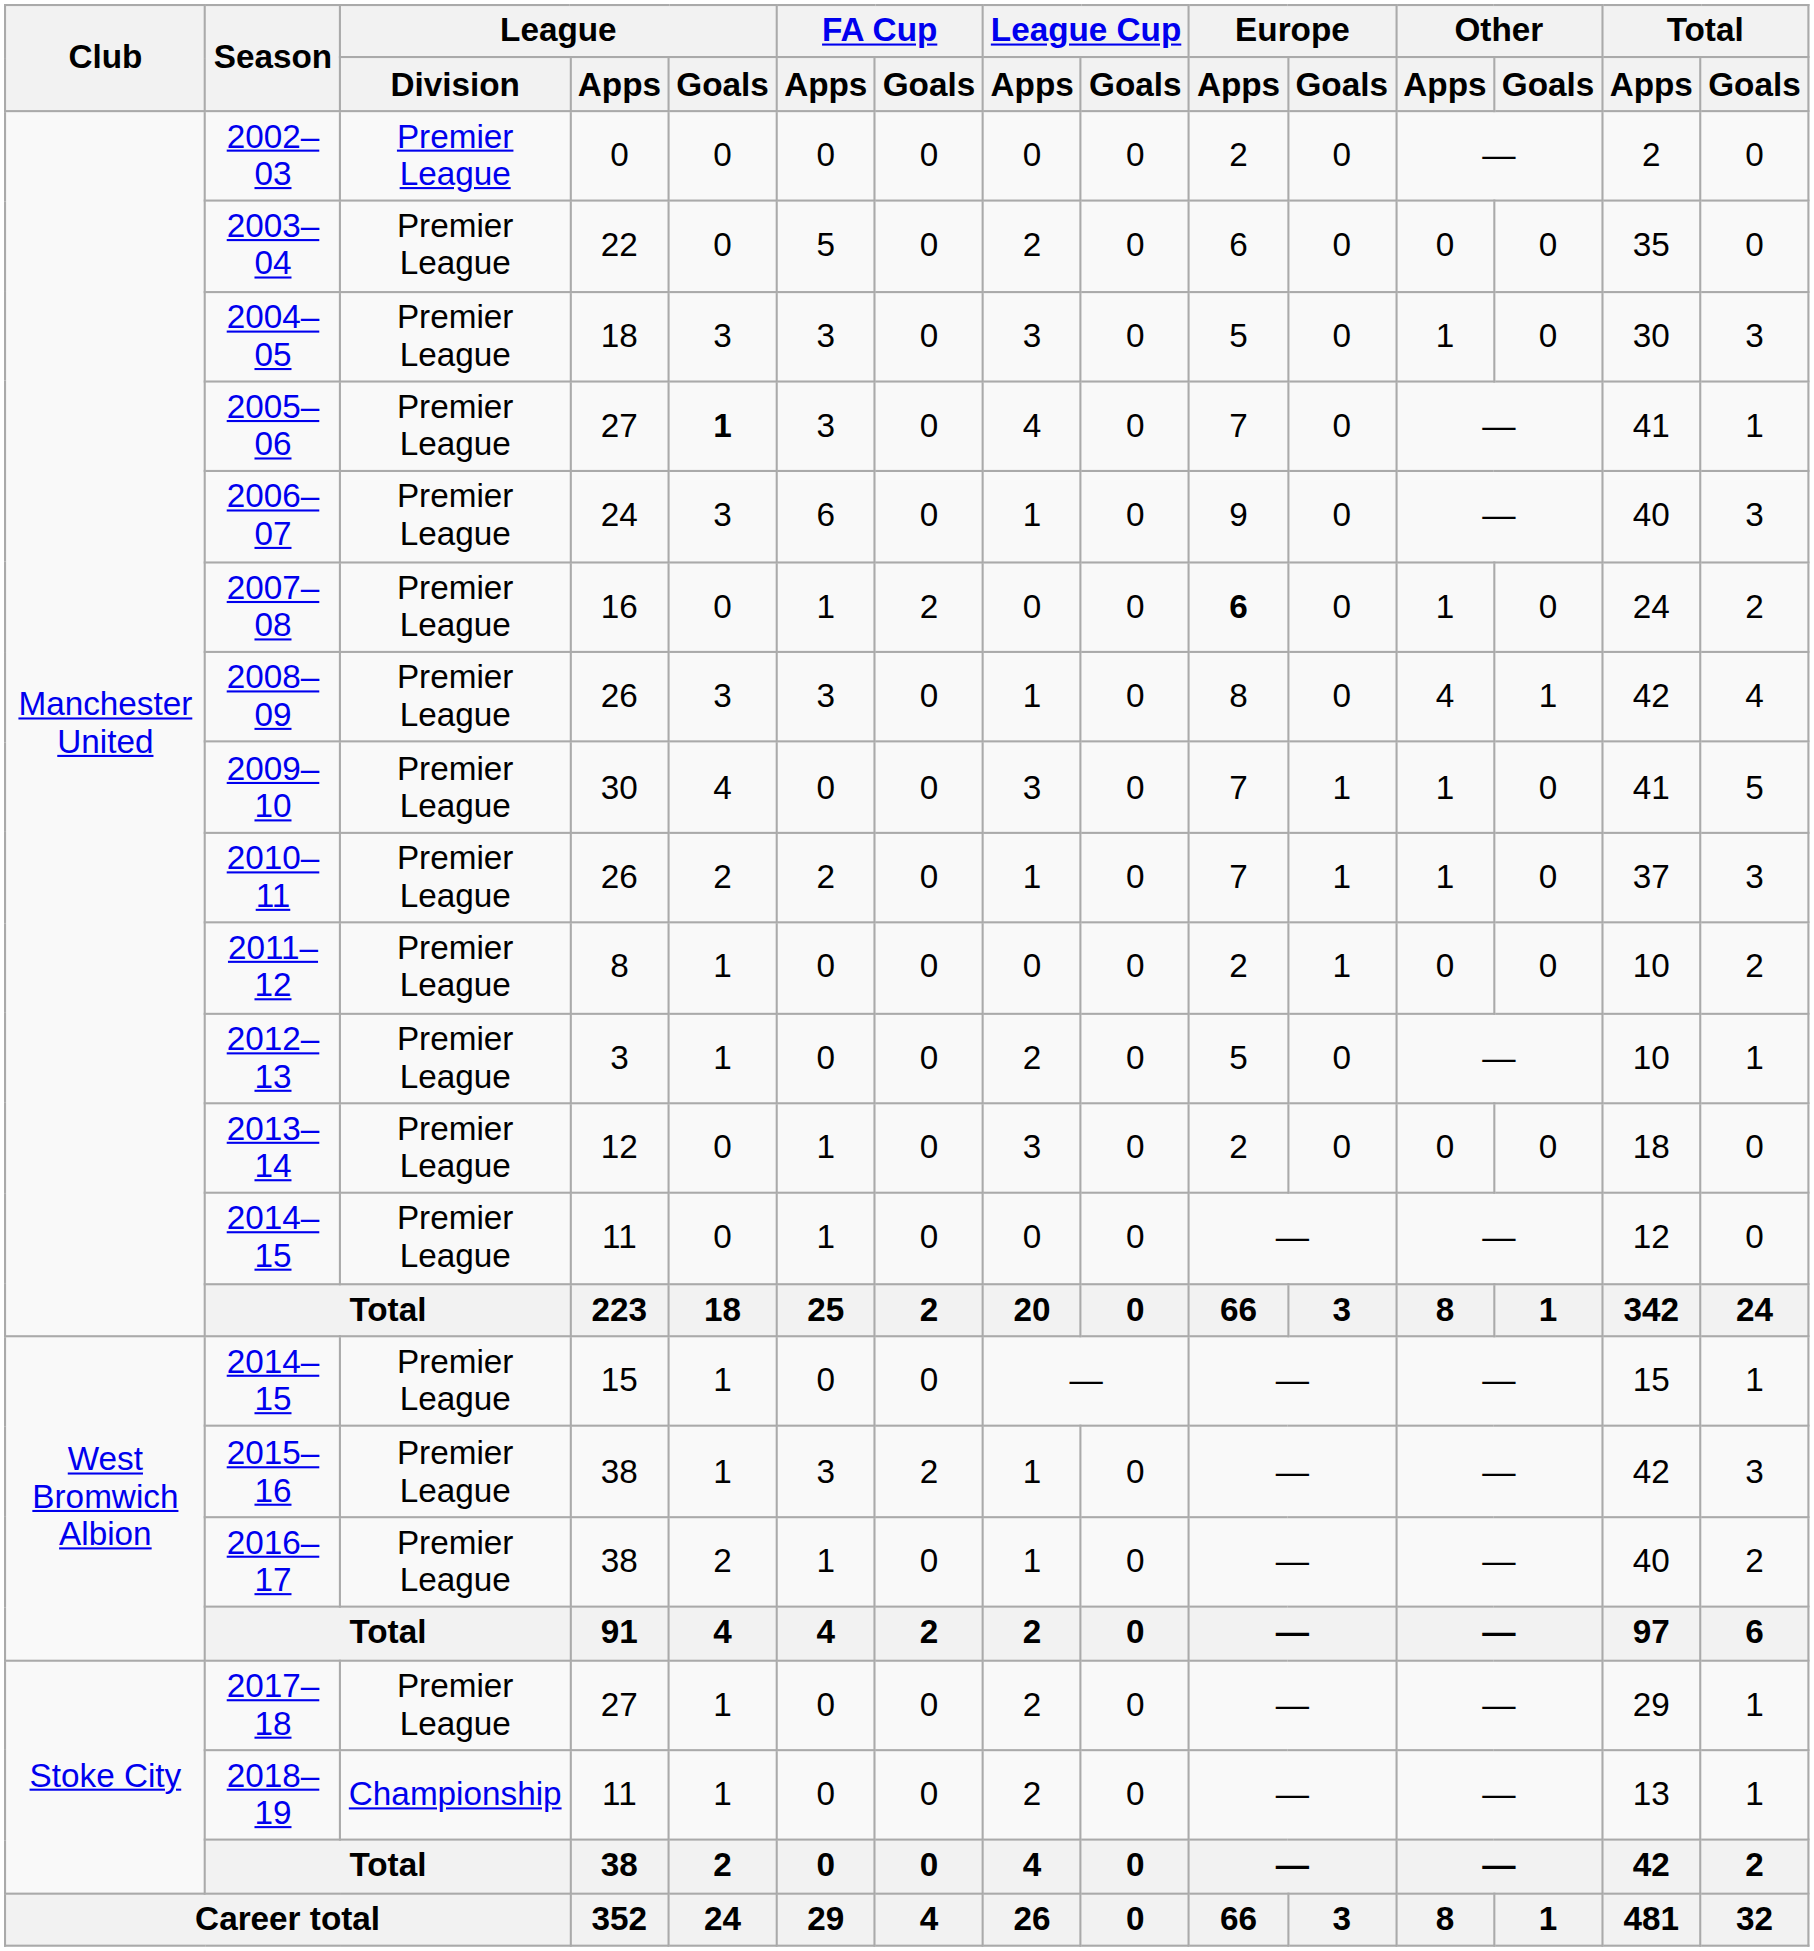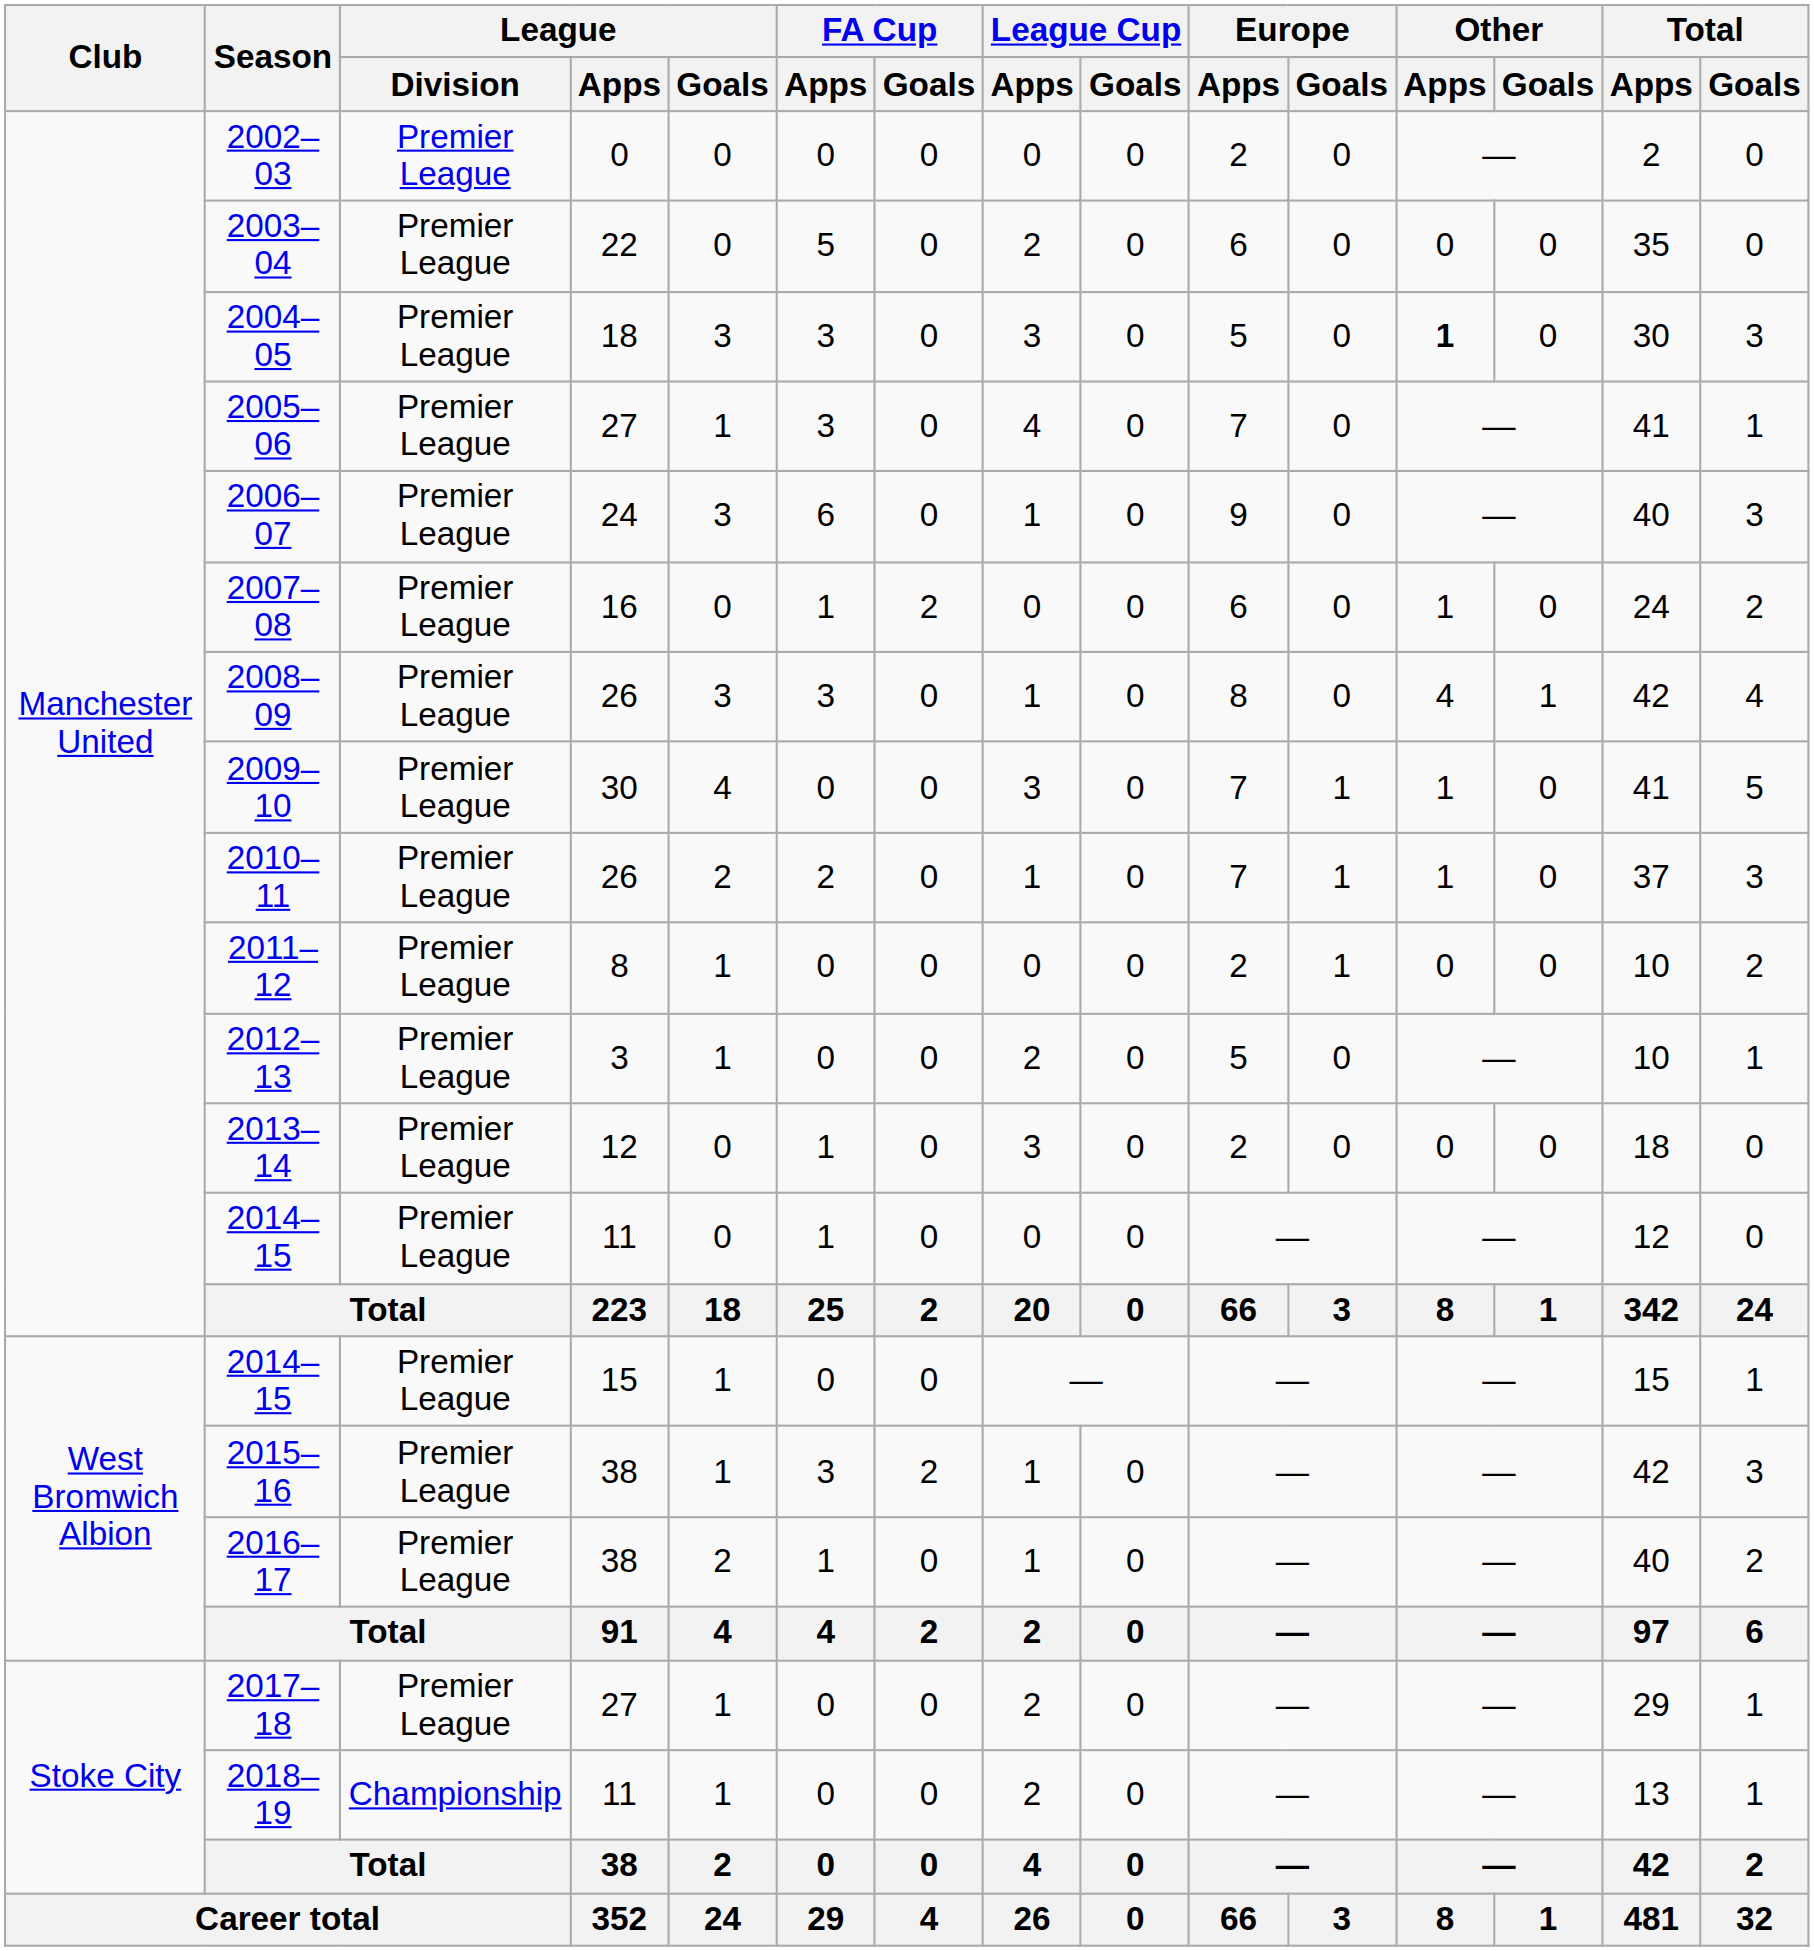(1445, 335) normal -> (1445, 335) bold
(723, 425) bold -> (723, 425) normal
(1239, 606) bold -> (1239, 606) normal
